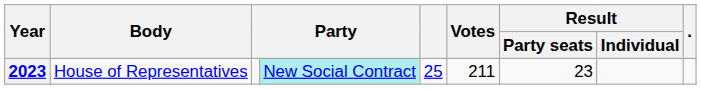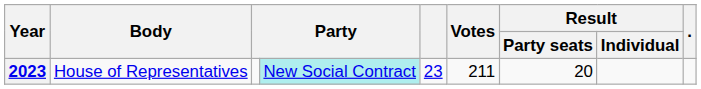(433, 72) 25 -> (433, 72) 23
(584, 72) 23 -> (584, 72) 20
